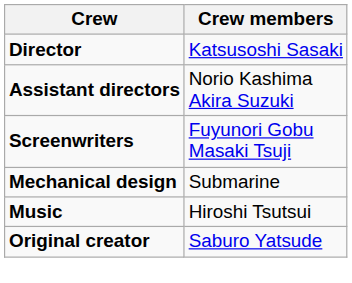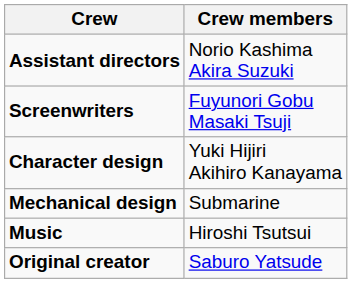- row: (45, 49)
+ row: (86, 162)
